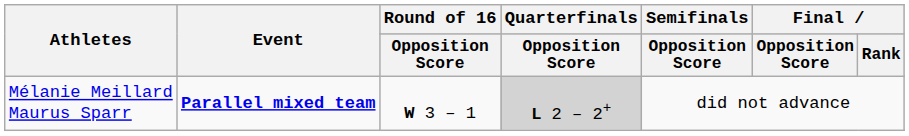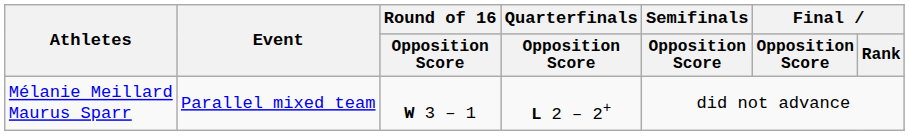(278, 103) bold -> (278, 103) normal
(571, 113) lightgrey background -> (571, 113) no background
